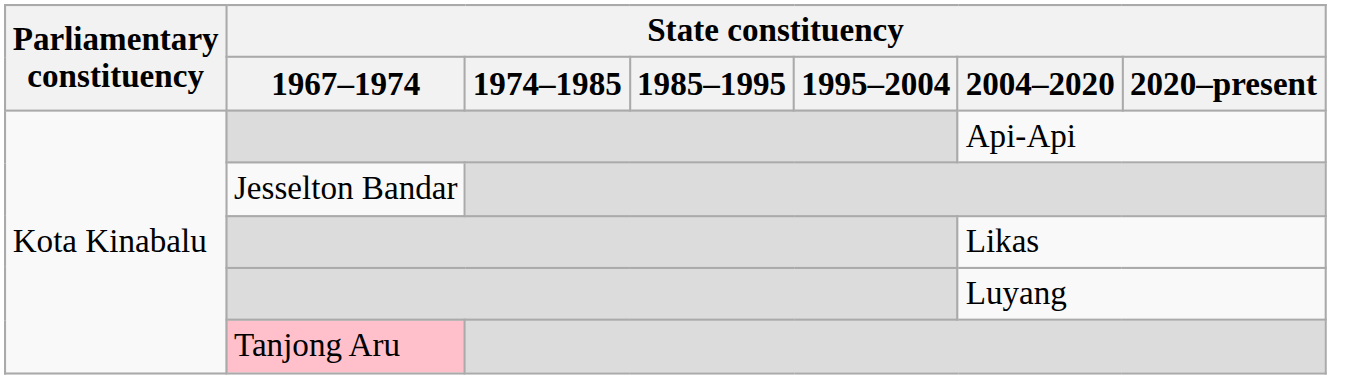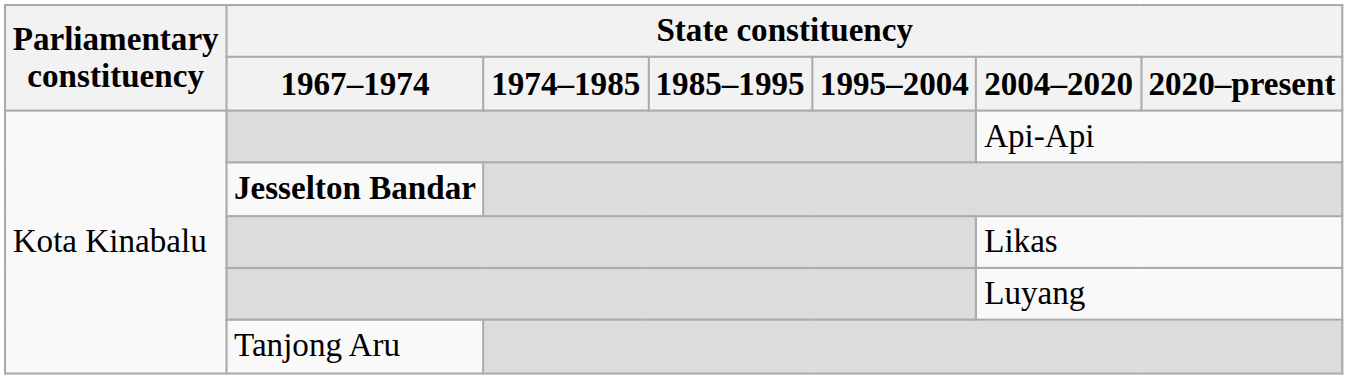(346, 188) normal -> (355, 188) bold
(317, 345) pink background -> (317, 345) no background
